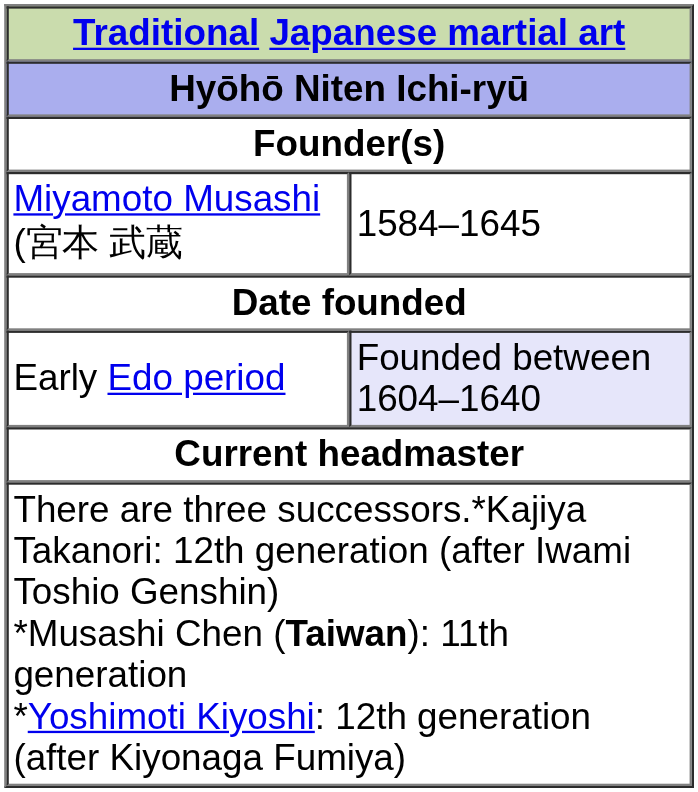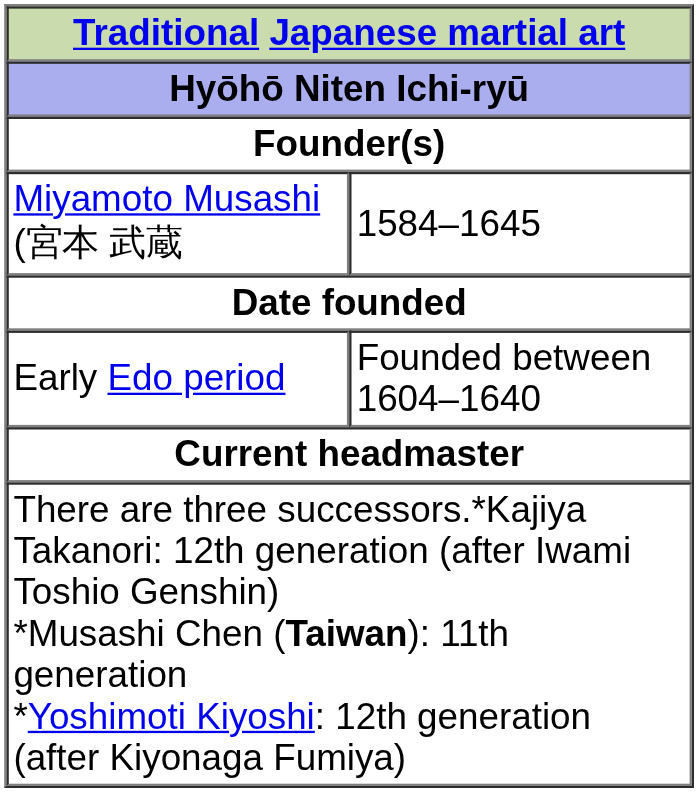(504, 378) lavender background -> (504, 378) no background
